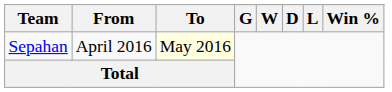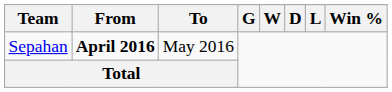(114, 45) normal -> (115, 45) bold
(195, 45) lightyellow background -> (198, 45) no background
